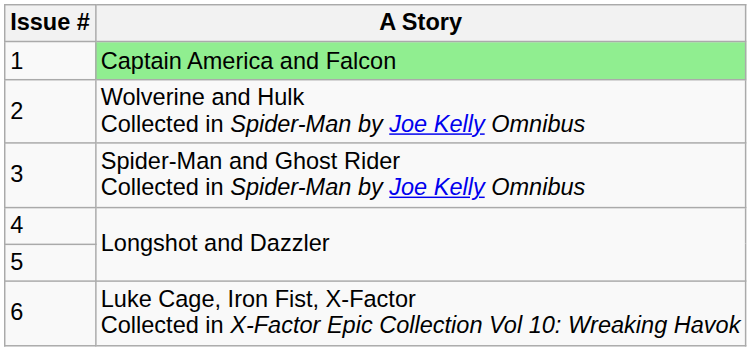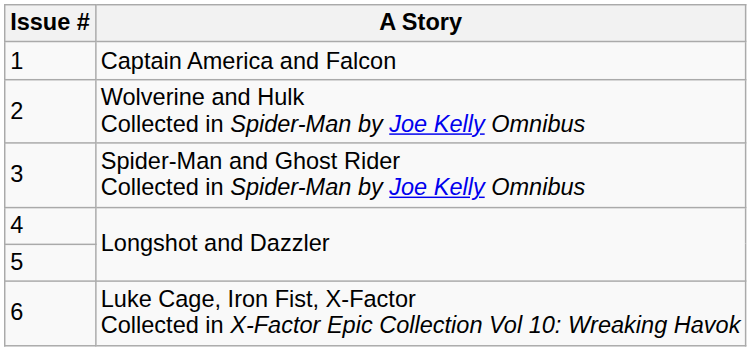(249, 60) lightgreen background -> (249, 60) no background
